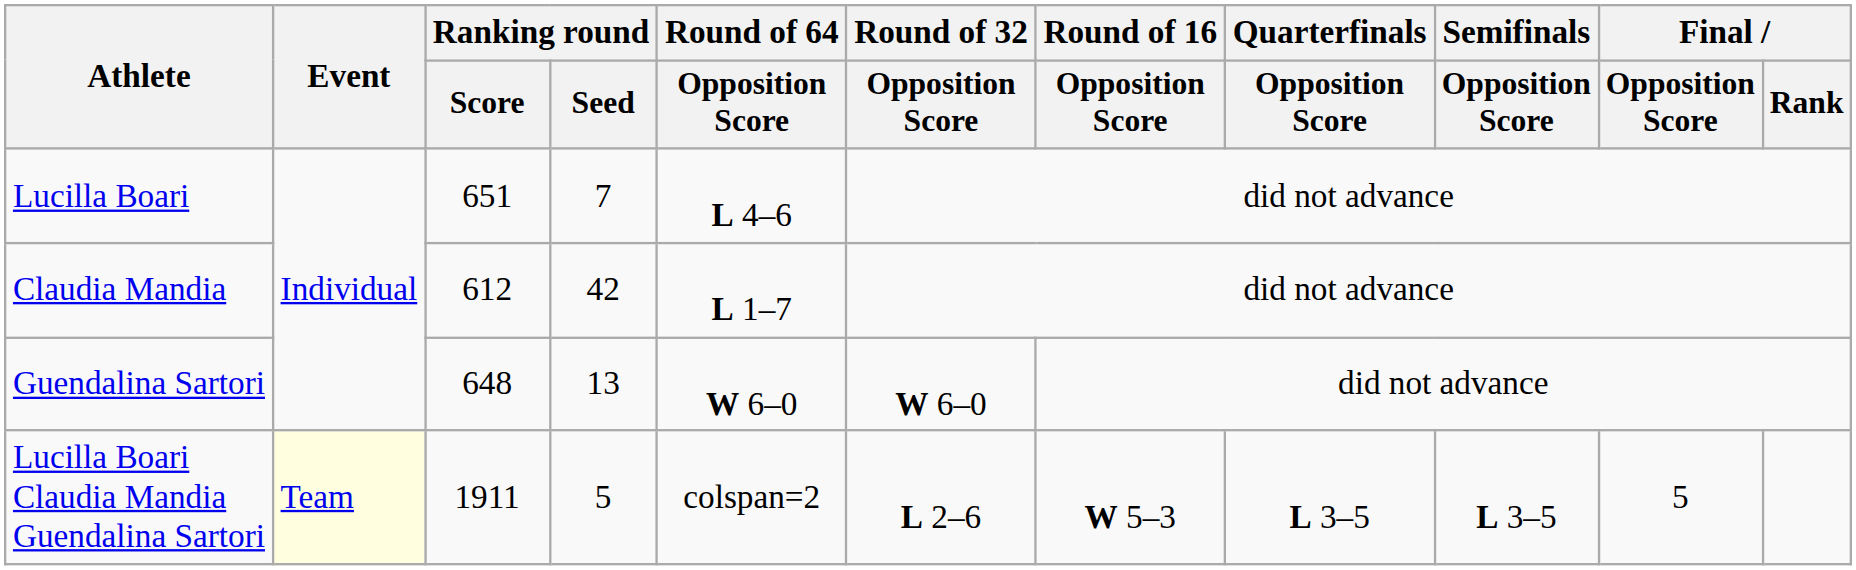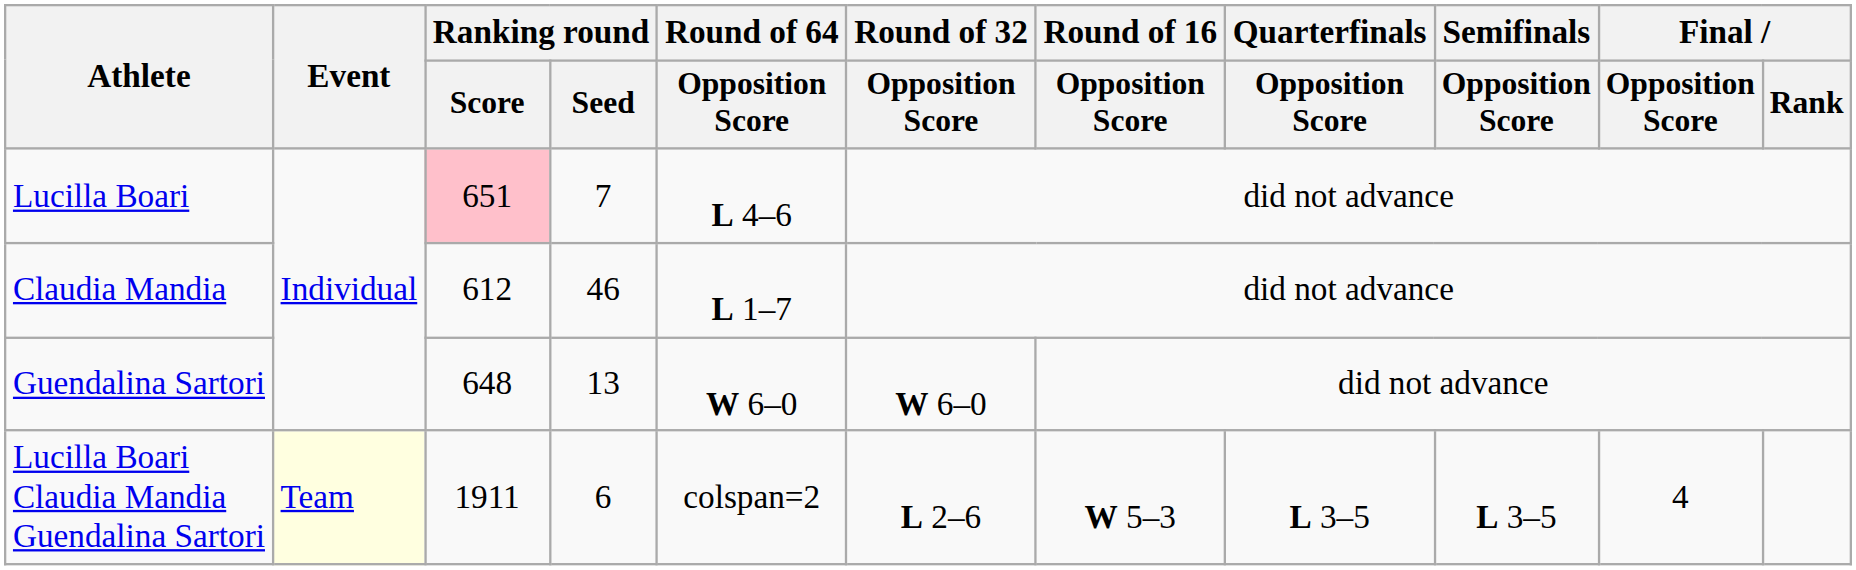(487, 195) no background -> (487, 195) pink background
(603, 289) 42 -> (603, 289) 46
(603, 497) 5 -> (603, 497) 6
(1680, 497) 5 -> (1680, 497) 4
